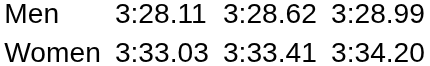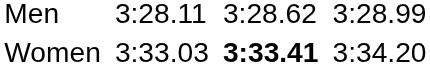(270, 52) normal -> (271, 52) bold
